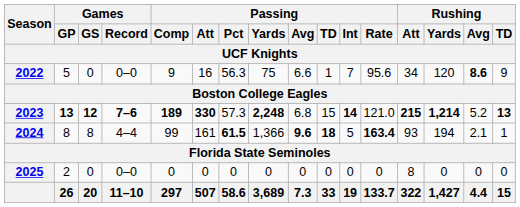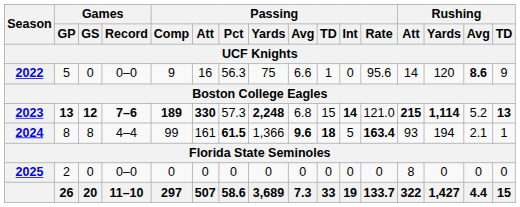(350, 73) 7 -> (350, 73) 0
(411, 73) 34 -> (411, 73) 14
(444, 113) 1,214 -> (444, 113) 1,114
